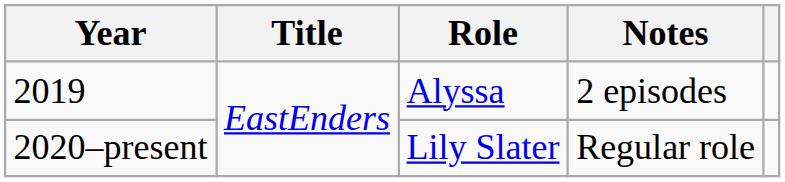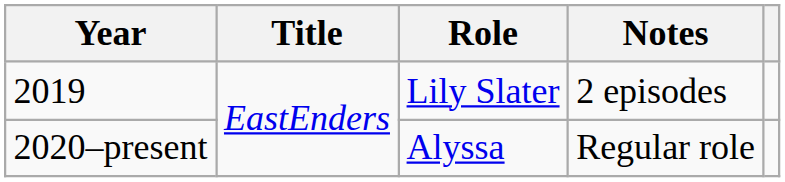(456, 90) Alyssa -> (483, 90) Lily Slater
(483, 147) Lily Slater -> (456, 147) Alyssa
